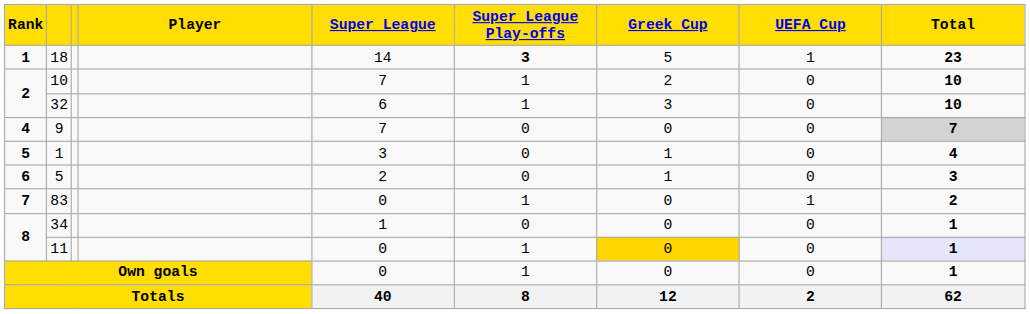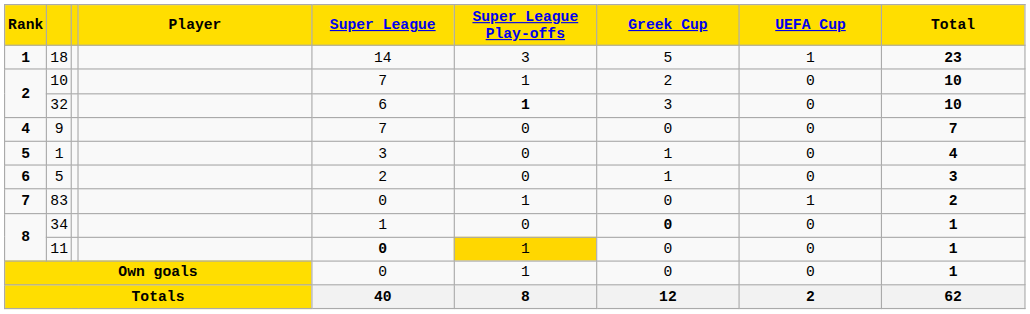(525, 57) bold -> (525, 57) normal
(525, 105) normal -> (525, 105) bold
(953, 129) lightgrey background -> (953, 129) no background
(668, 225) normal -> (668, 225) bold
(383, 249) normal -> (383, 249) bold
(525, 249) no background -> (525, 249) gold background
(668, 249) gold background -> (668, 249) no background
(953, 249) lavender background -> (953, 249) no background
